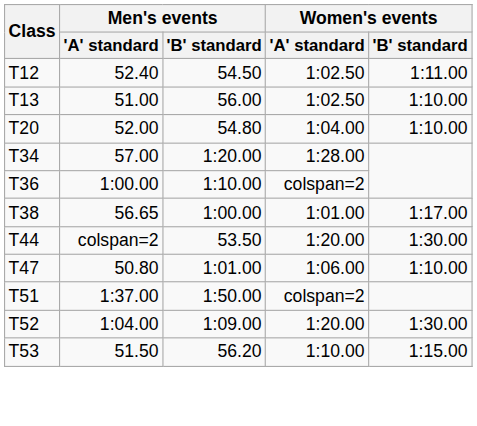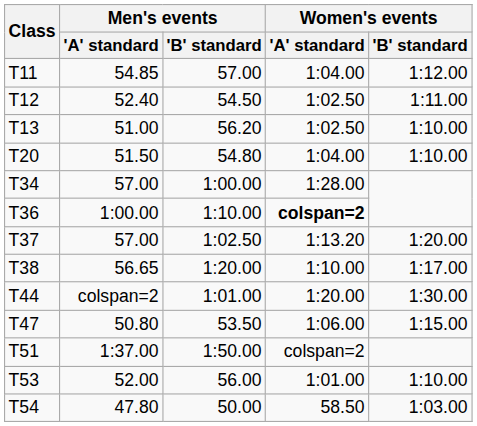+ row: (23, 72)
(240, 100) 56.00 -> (240, 128) 56.20
(137, 128) 52.00 -> (137, 156) 51.50
(232, 156) 1:20.00 -> (232, 184) 1:00.00
(324, 184) normal -> (321, 212) bold
+ row: (24, 240)
(232, 212) 1:00.00 -> (232, 268) 1:20.00
(335, 212) 1:01.00 -> (335, 268) 1:10.00
(240, 240) 53.50 -> (232, 296) 1:01.00
(232, 268) 1:01.00 -> (240, 324) 53.50
(438, 268) 1:10.00 -> (438, 324) 1:15.00
- row: (24, 324)
(137, 351) 51.50 -> (137, 379) 52.00
(240, 351) 56.20 -> (240, 379) 56.00
(335, 351) 1:10.00 -> (335, 379) 1:01.00
(438, 351) 1:15.00 -> (438, 379) 1:10.00
+ row: (24, 407)
